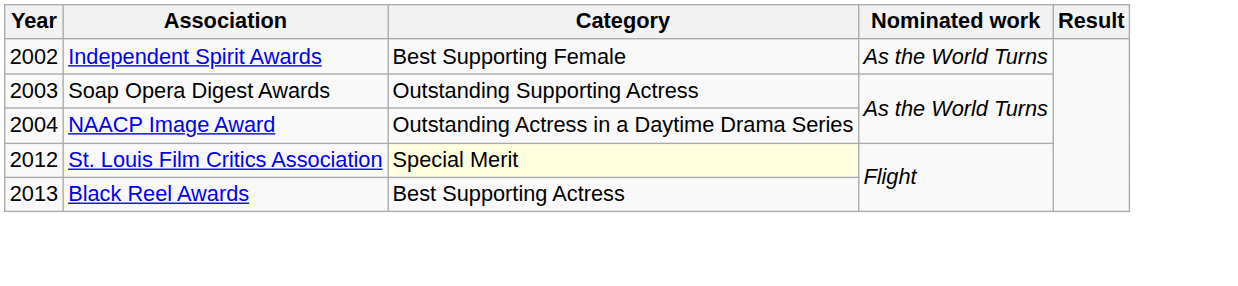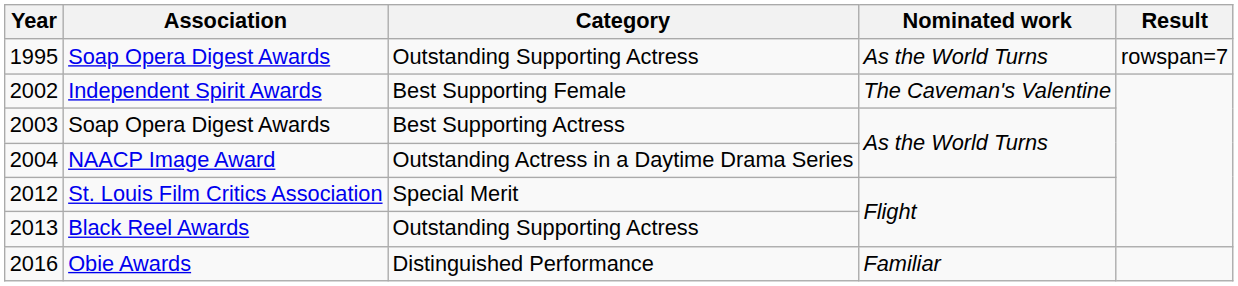+ row: (34, 56)
(956, 56) As the World Turns -> (987, 90) The Caveman's Valentine
(546, 90) Outstanding Supporting Actress -> (509, 125) Best Supporting Actress
(455, 159) lightyellow background -> (455, 194) no background
(509, 194) Best Supporting Actress -> (546, 228) Outstanding Supporting Actress
+ row: (34, 263)
